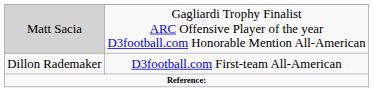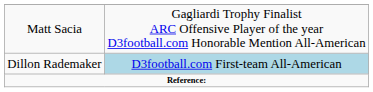(54, 29) lightgrey background -> (54, 29) no background
(236, 63) no background -> (236, 63) lightblue background
